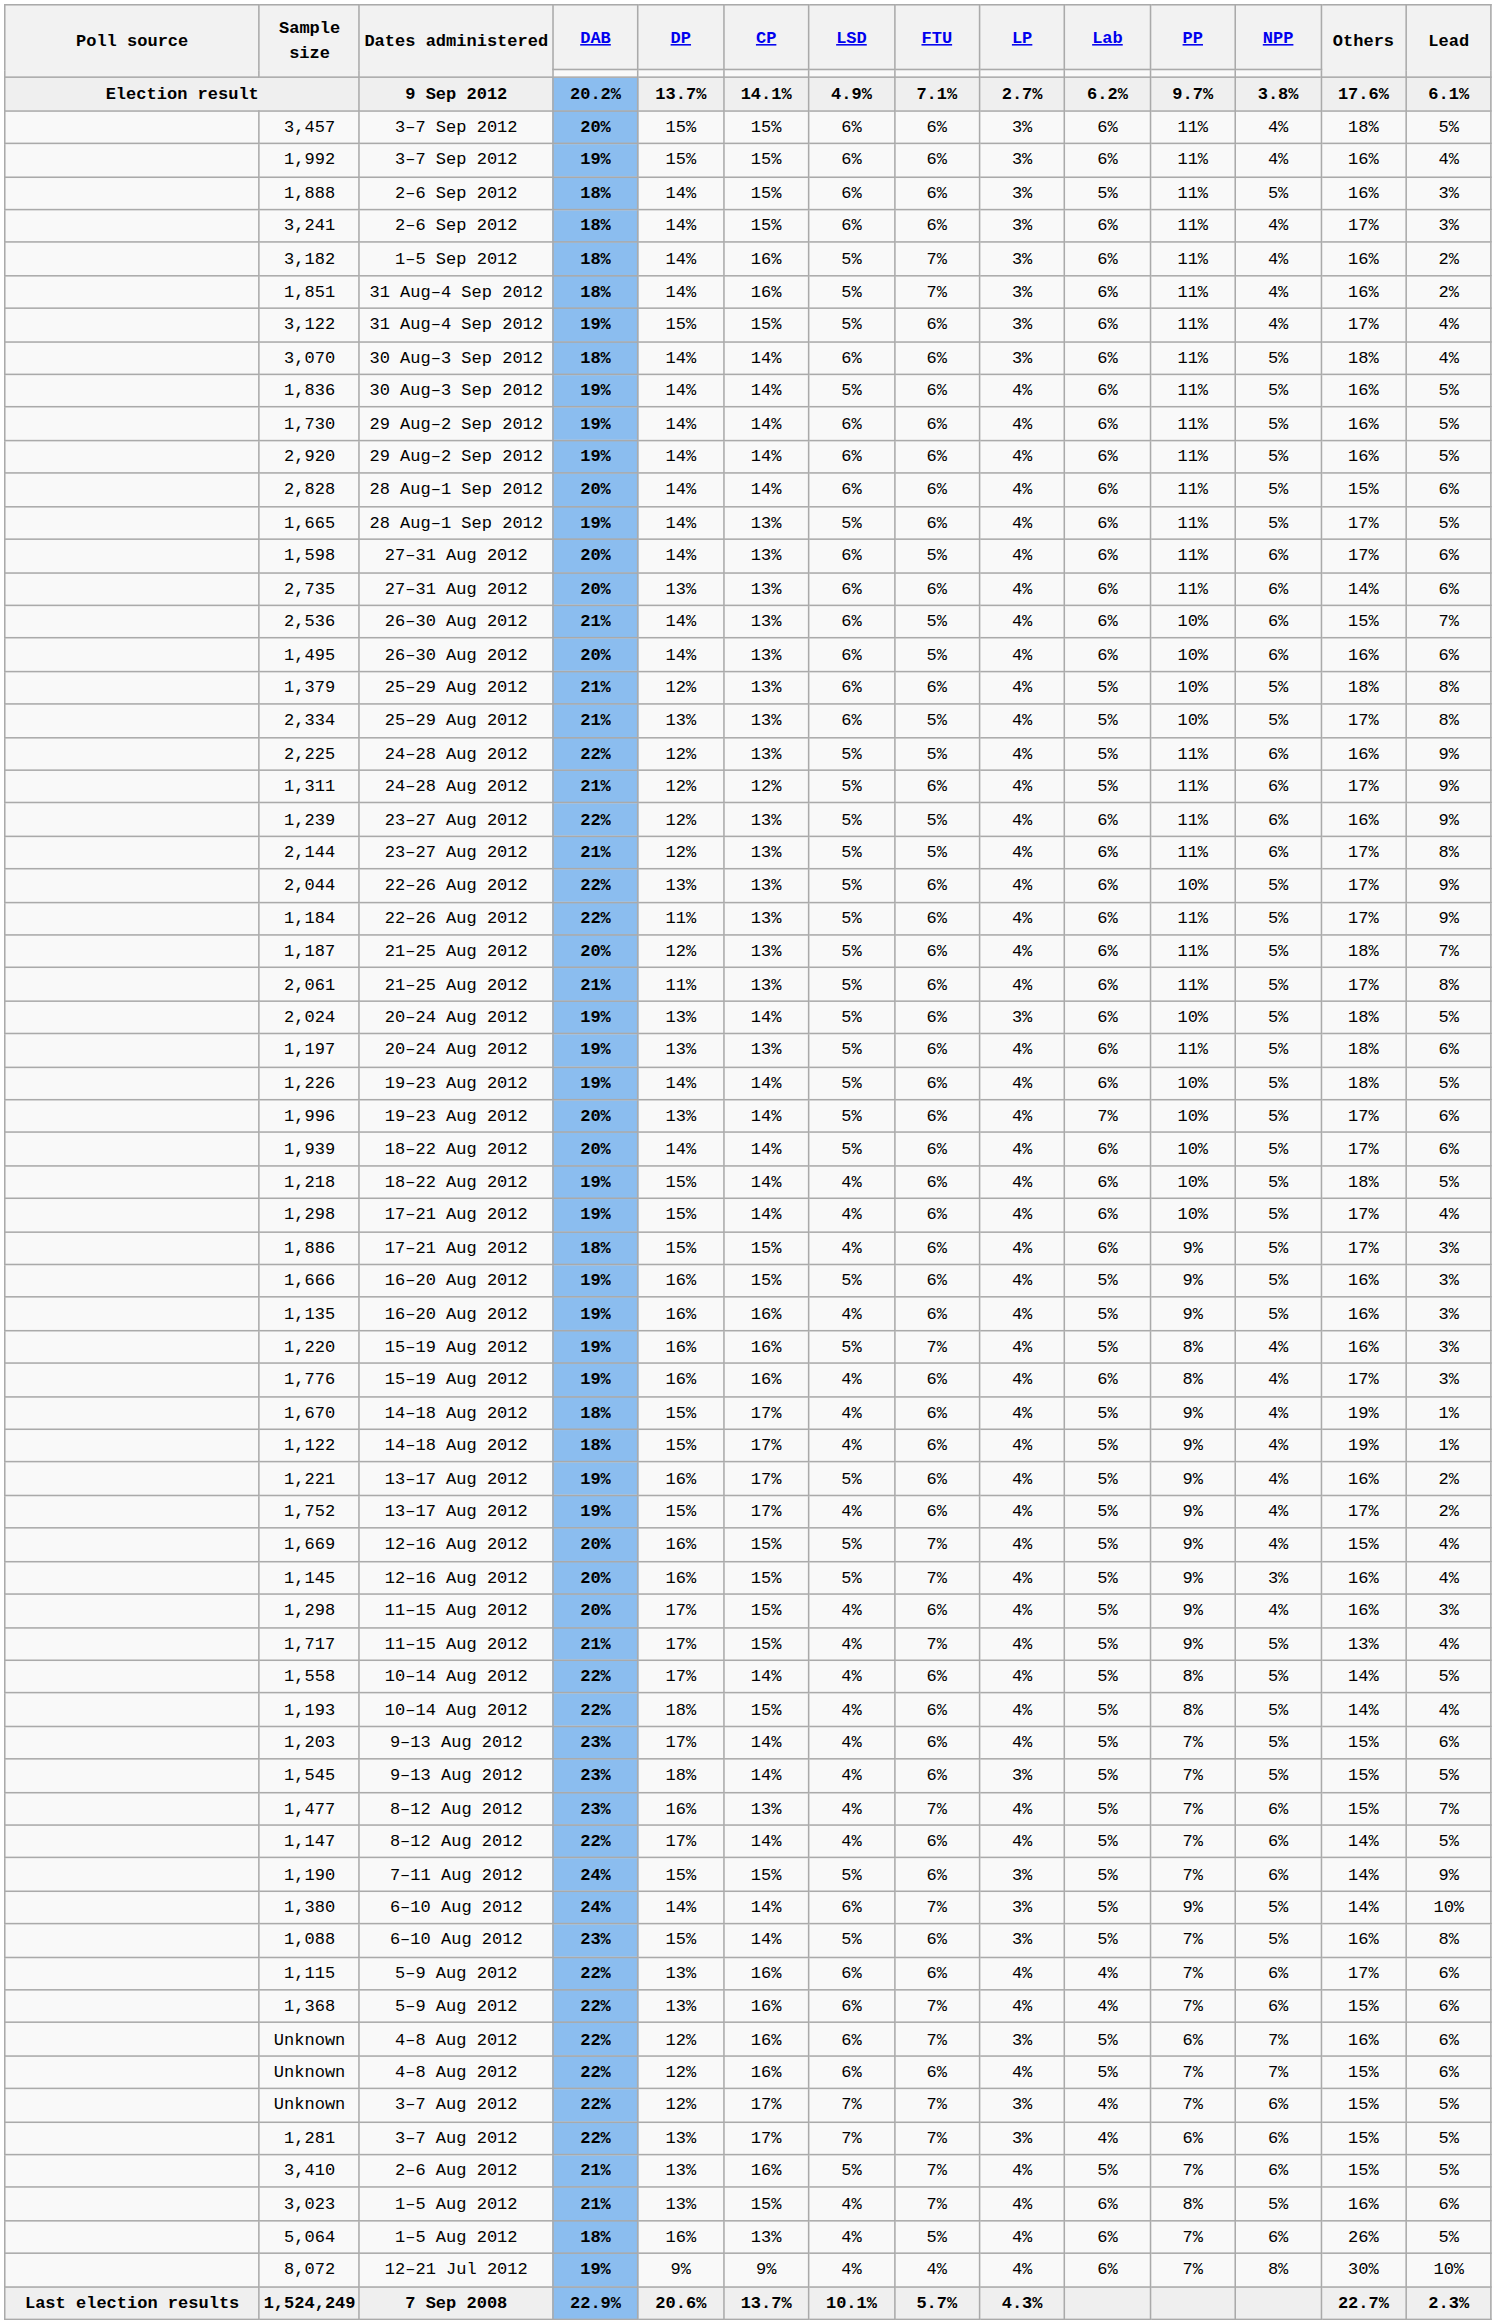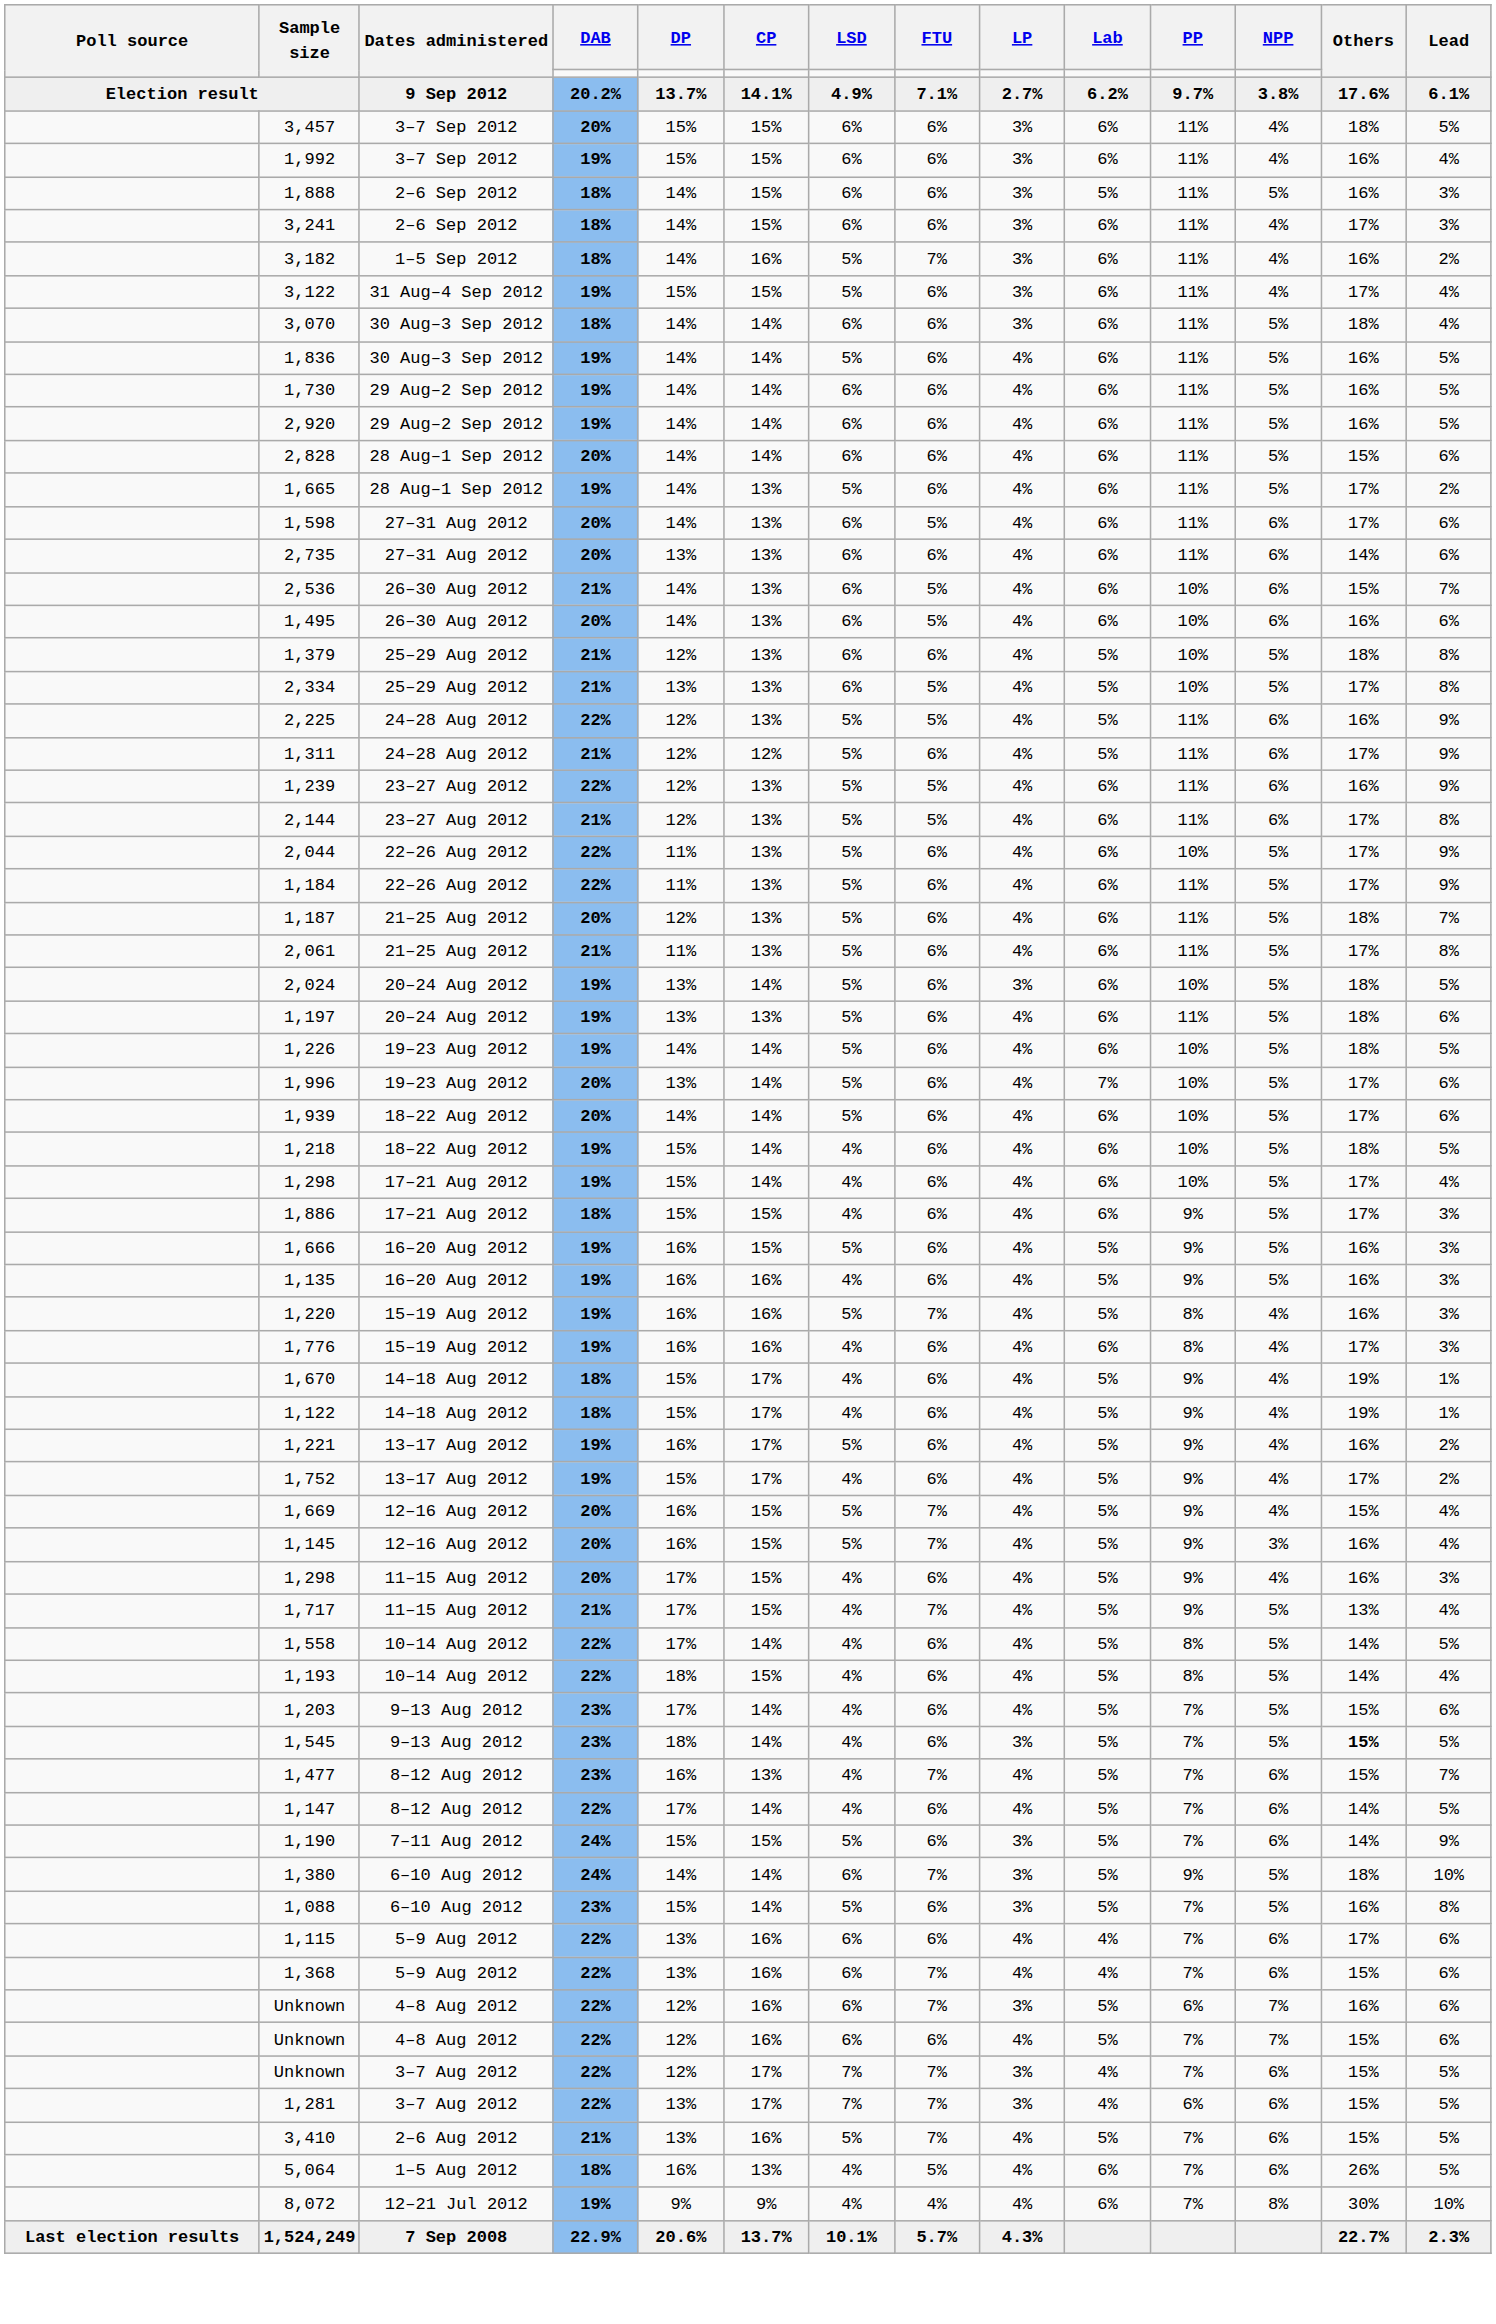- row: (310, 292)
(1449, 523) 5% -> (1449, 490) 2%
(681, 885) 13% -> (681, 853) 11%
(1363, 1776) normal -> (1363, 1743) bold
(1363, 1907) 14% -> (1363, 1874) 18%
- row: (310, 2204)
